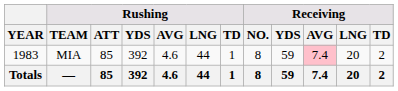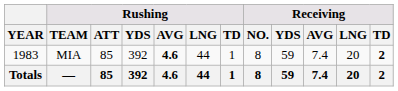(170, 55) normal -> (170, 55) bold
(320, 55) pink background -> (320, 55) no background
(382, 55) normal -> (382, 55) bold
